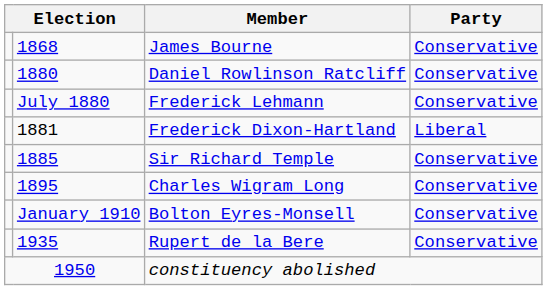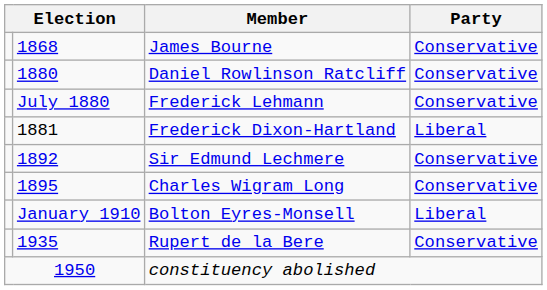- row: (241, 158)
+ row: (246, 158)
(476, 214) Conservative -> (450, 214) Liberal
